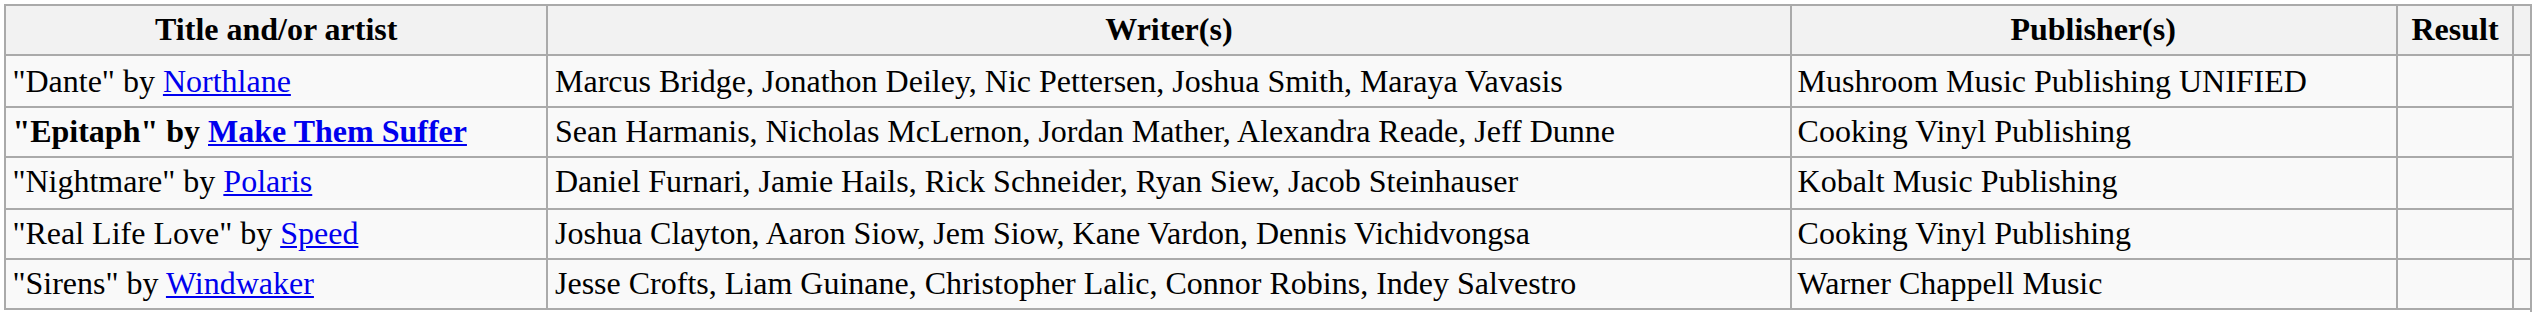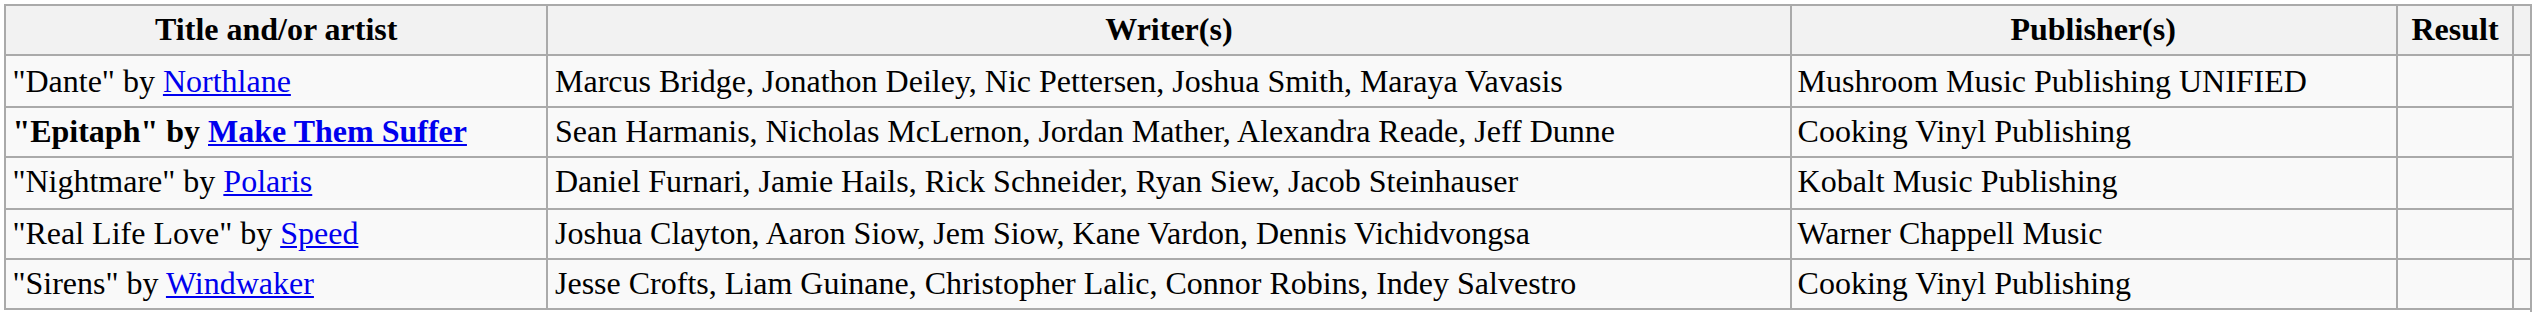(1964, 232) Cooking Vinyl Publishing -> (1950, 232) Warner Chappell Music
(1950, 283) Warner Chappell Music -> (1964, 283) Cooking Vinyl Publishing
